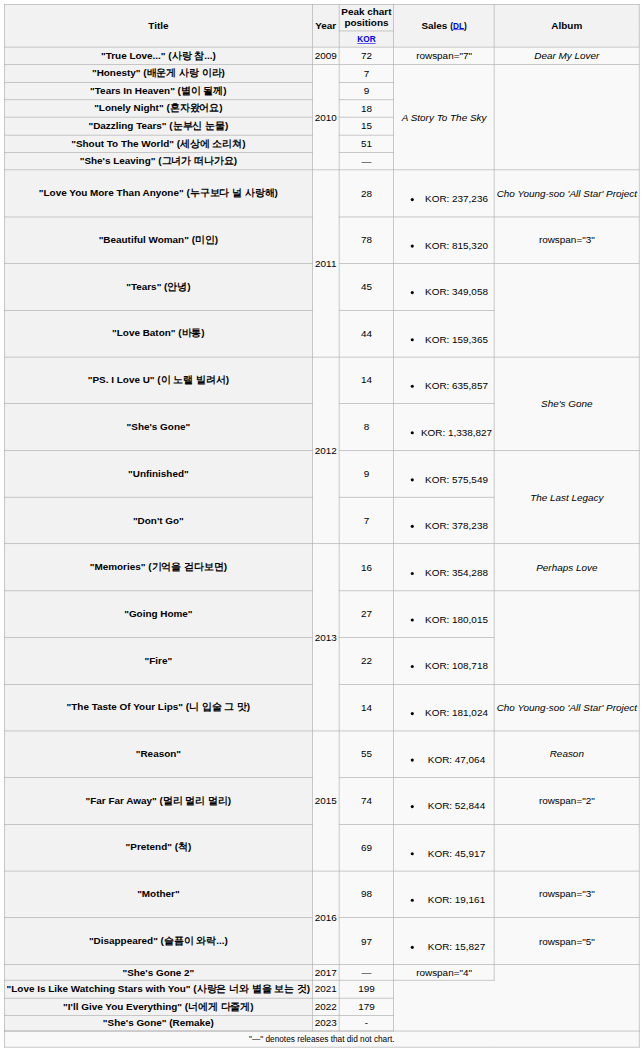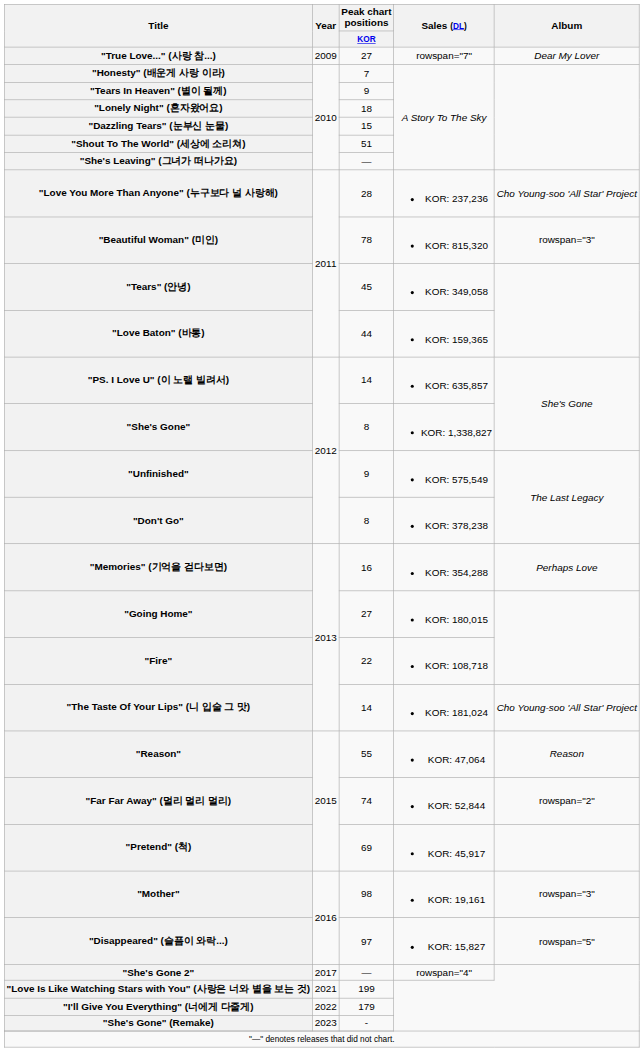(366, 55) 72 -> (366, 55) 27
(366, 520) 7 -> (366, 520) 8
